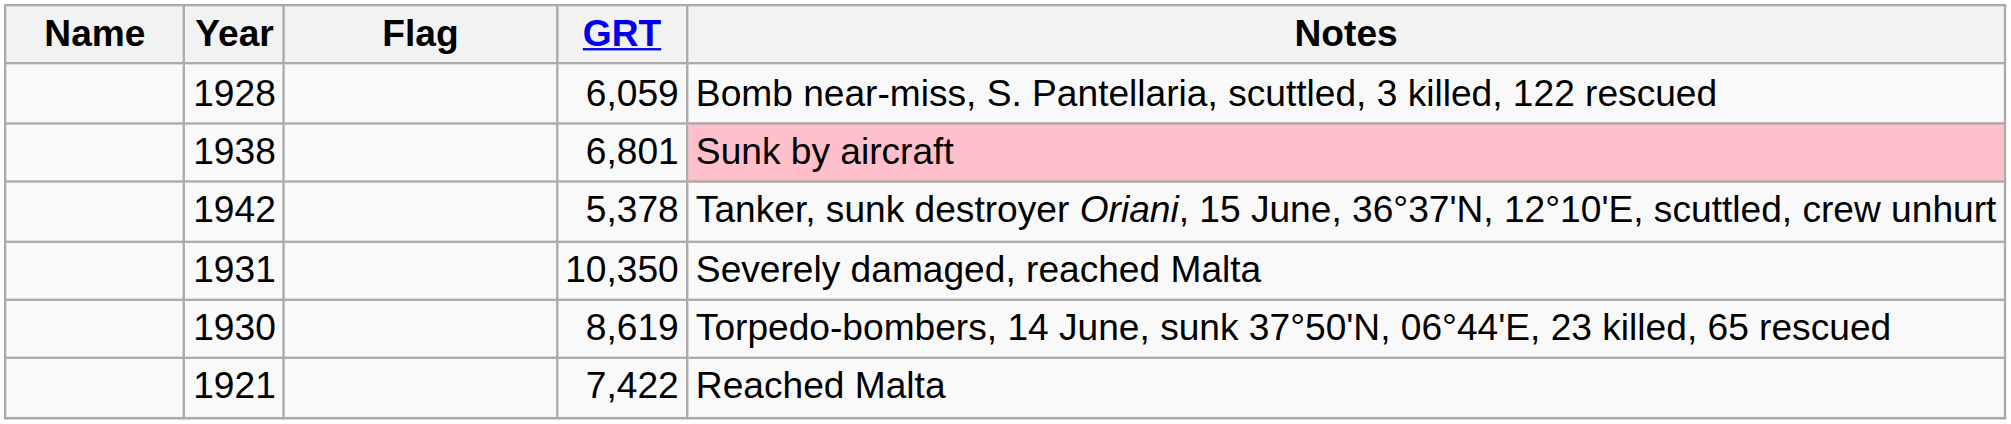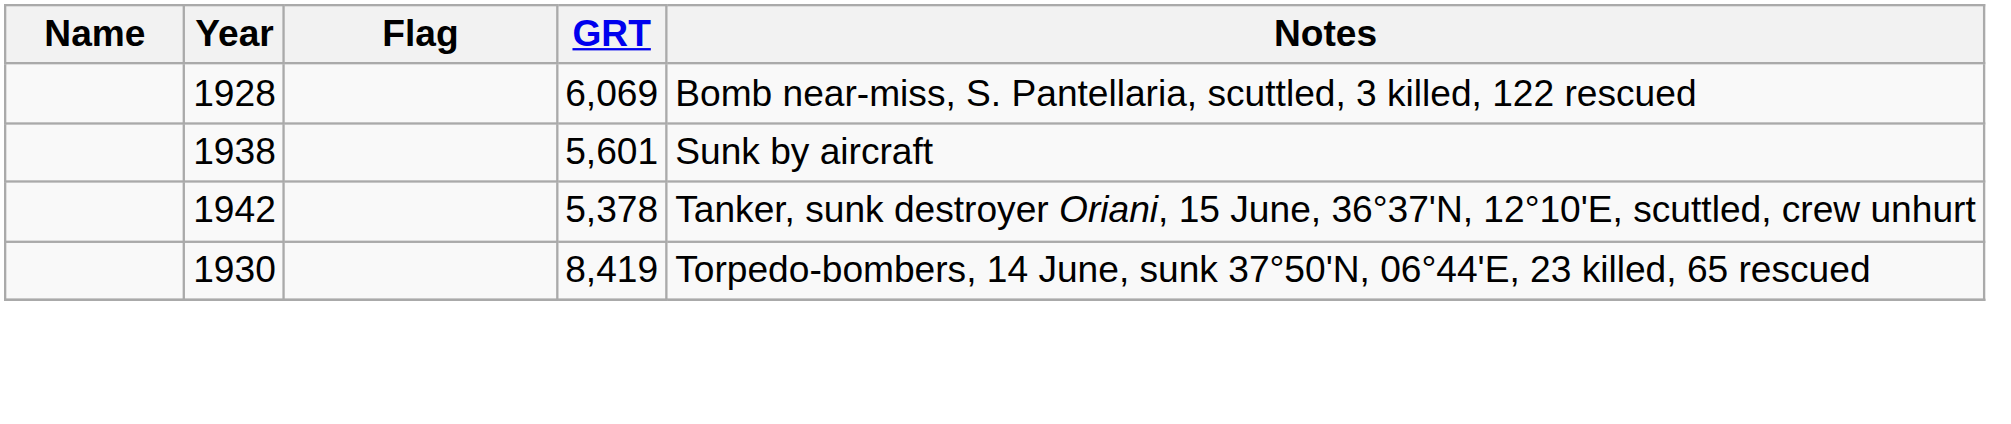(632, 92) 6,059 -> (612, 92) 6,069
(632, 151) 6,801 -> (612, 151) 5,601
(825, 151) pink background -> (804, 151) no background
- row: (235, 269)
(632, 328) 8,619 -> (612, 269) 8,419
- row: (235, 387)
